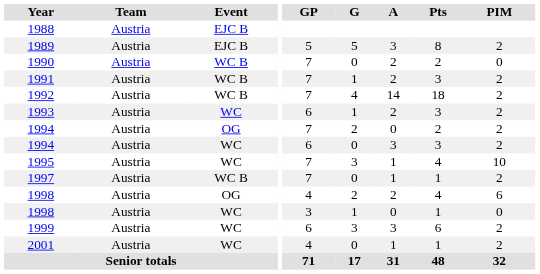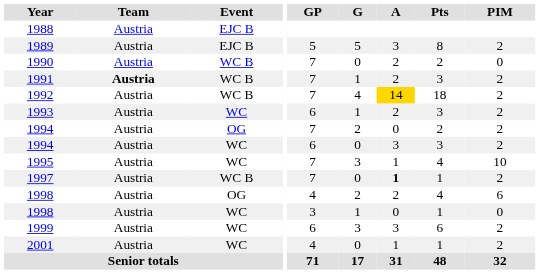(131, 78) normal -> (133, 78) bold
(393, 95) no background -> (396, 95) gold background
(393, 178) normal -> (396, 178) bold
